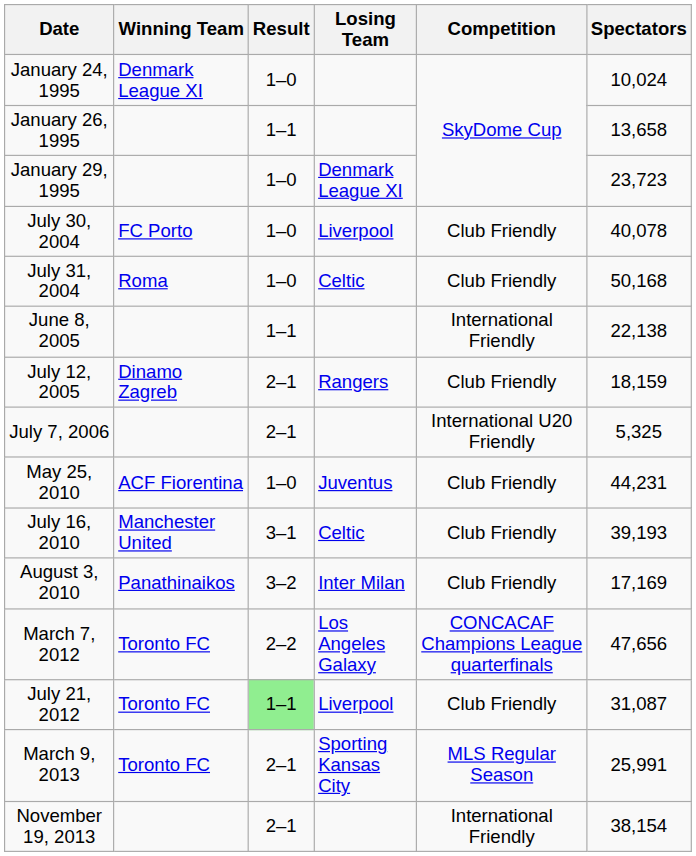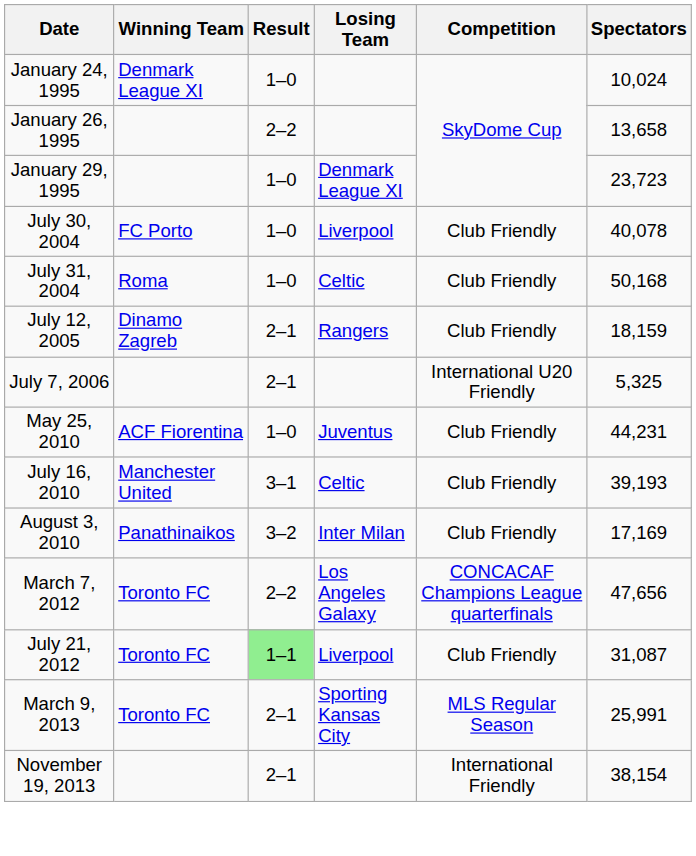(281, 130) 1–1 -> (281, 130) 2–2
- row: (59, 331)
